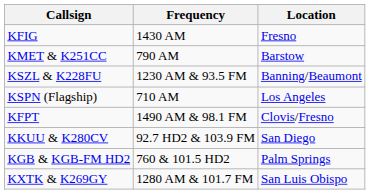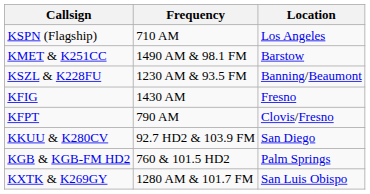rows swapped: (52, 96) <-> (23, 35)
(158, 55) 790 AM -> (191, 55) 1490 AM & 98.1 FM
(191, 117) 1490 AM & 98.1 FM -> (158, 117) 790 AM
